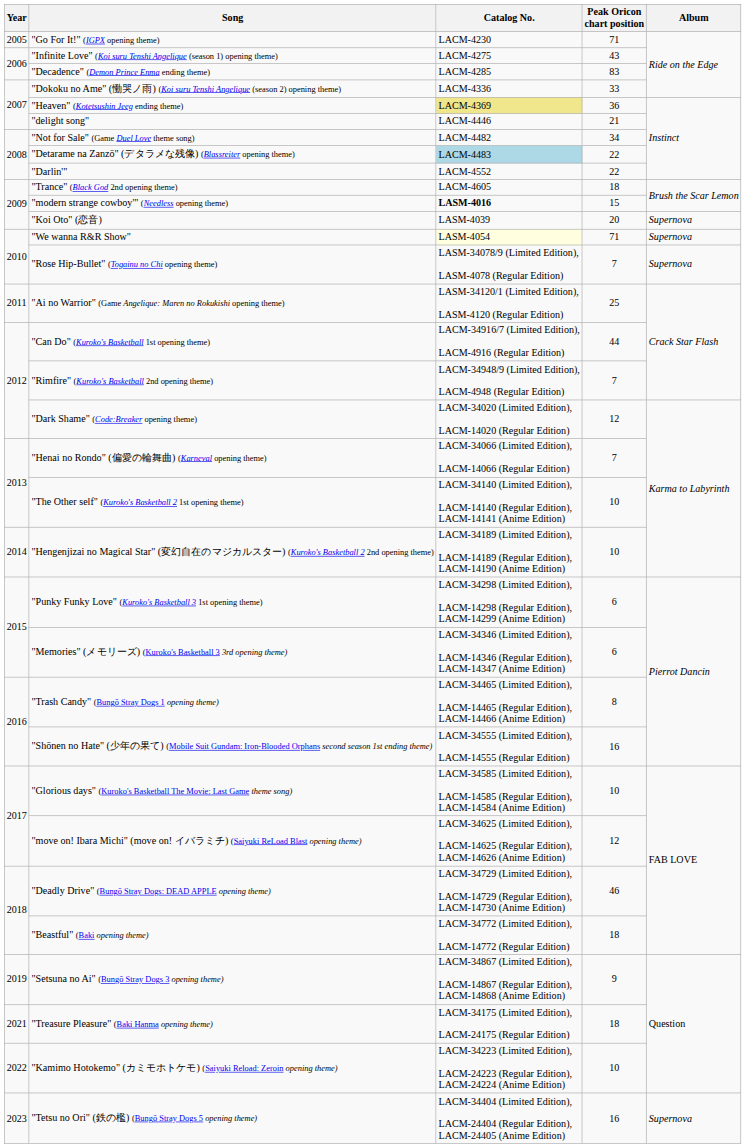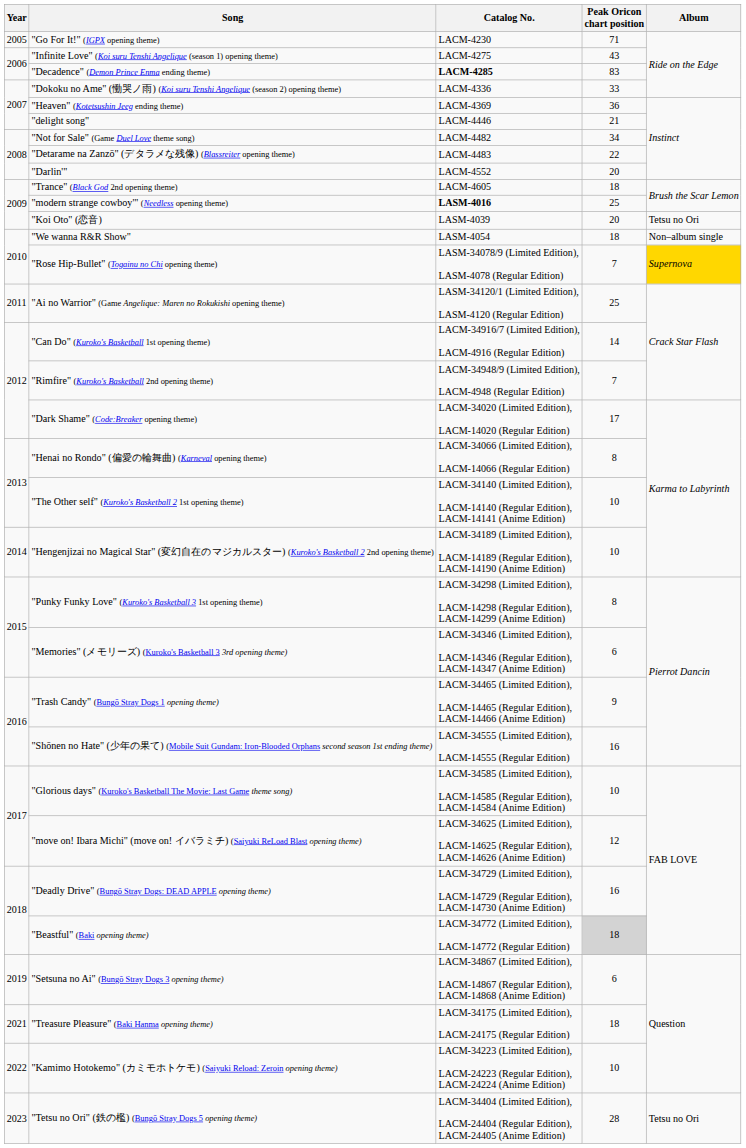(465, 71) normal -> (466, 71) bold
(465, 105) khaki background -> (465, 105) no background
(465, 154) lightblue background -> (465, 154) no background
(614, 171) 22 -> (614, 171) 20
(614, 203) 15 -> (614, 203) 25
(670, 220) Supernova -> (674, 220) Tetsu no Ori
(464, 237) lightyellow background -> (464, 237) no background
(614, 237) 71 -> (614, 237) 18
(670, 237) Supernova -> (686, 237) Non–album single
(670, 264) no background -> (670, 264) gold background
(614, 341) 44 -> (614, 341) 14
(614, 419) 12 -> (614, 419) 17
(614, 457) 7 -> (614, 457) 8
(614, 602) 6 -> (614, 602) 8
(614, 702) 8 -> (614, 702) 9
(614, 891) 46 -> (614, 891) 16
(614, 935) no background -> (614, 935) lightgrey background
(614, 979) 9 -> (614, 979) 6
(614, 1118) 16 -> (614, 1118) 28
(670, 1118) Supernova -> (674, 1118) Tetsu no Ori
